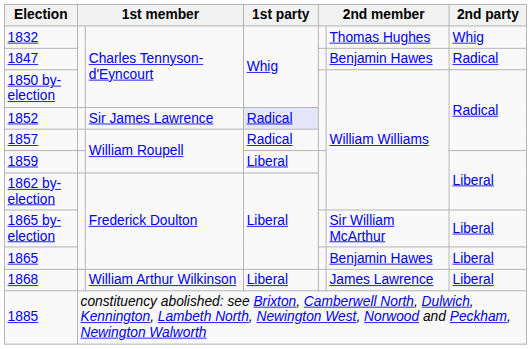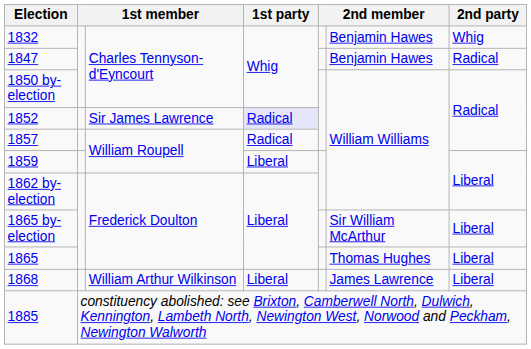(380, 37) Thomas Hughes -> (381, 37) Benjamin Hawes
(381, 258) Benjamin Hawes -> (380, 258) Thomas Hughes
